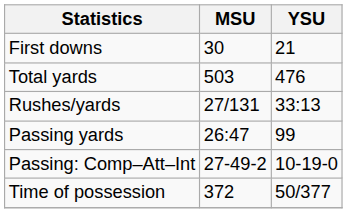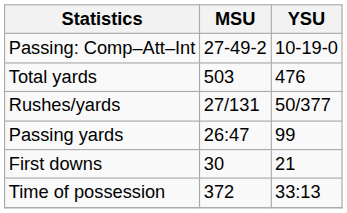rows swapped: (55, 48) <-> (102, 163)
(298, 105) 33:13 -> (303, 105) 50/377
(303, 192) 50/377 -> (298, 192) 33:13
